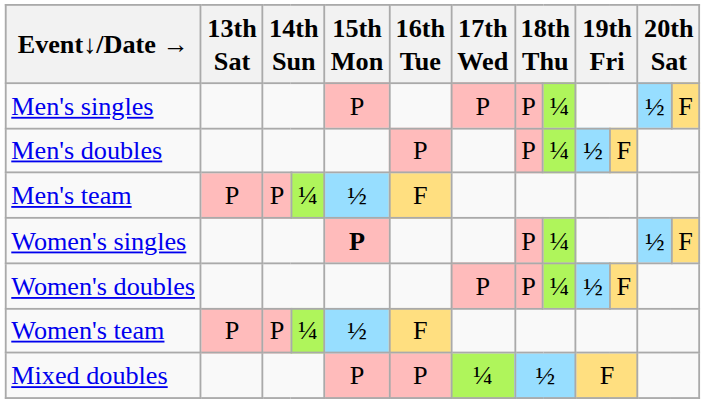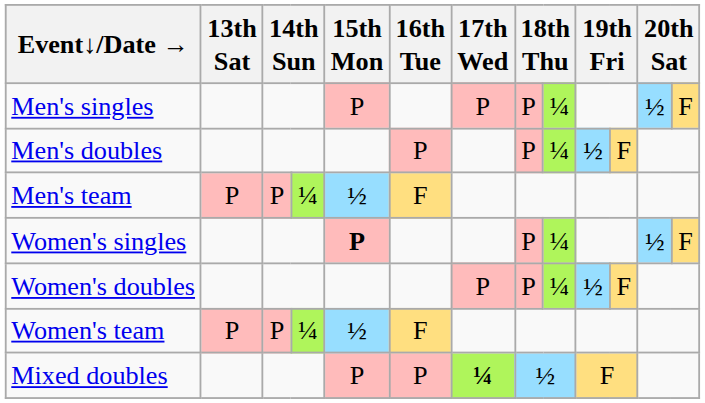(483, 376) normal -> (483, 376) bold
